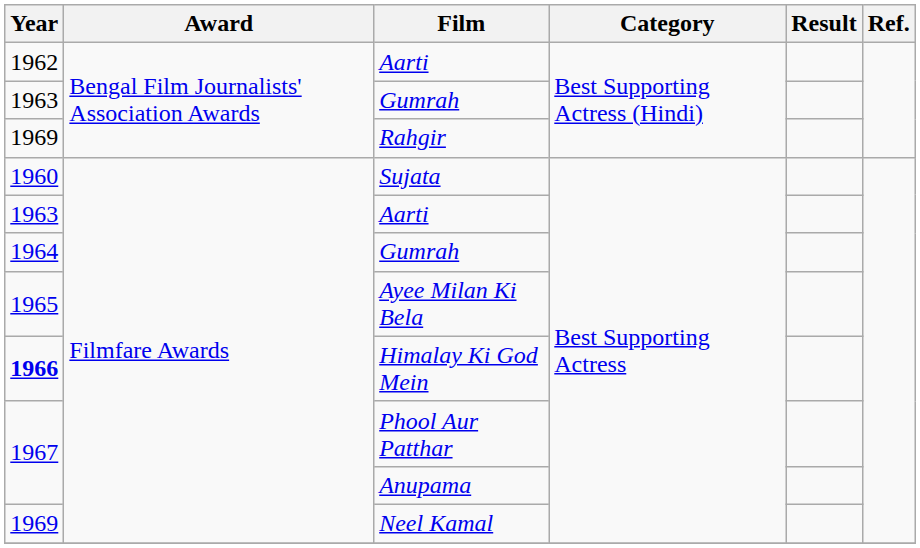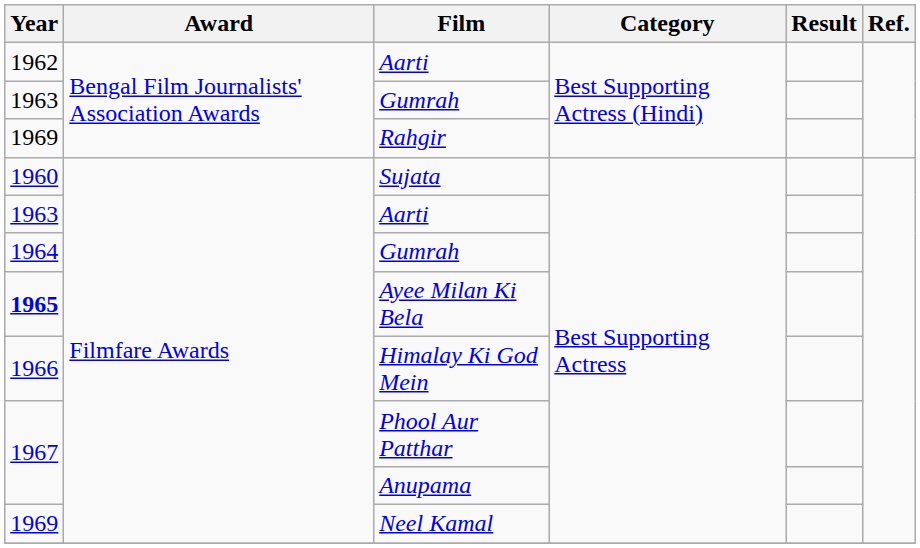(34, 303) normal -> (34, 303) bold
(34, 368) bold -> (34, 368) normal
